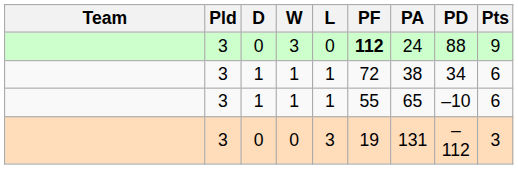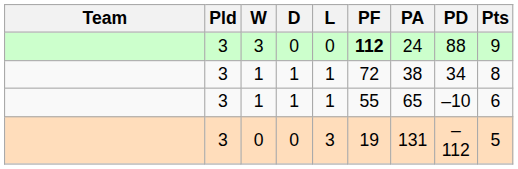columns swapped: (294, 18) <-> (259, 18)
(495, 74) 6 -> (495, 74) 8
(495, 140) 3 -> (495, 140) 5
